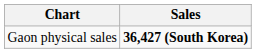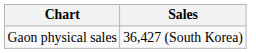(186, 37) bold -> (183, 37) normal
